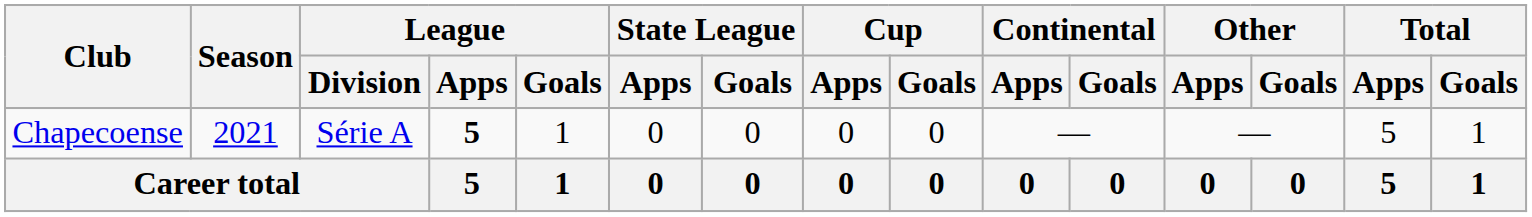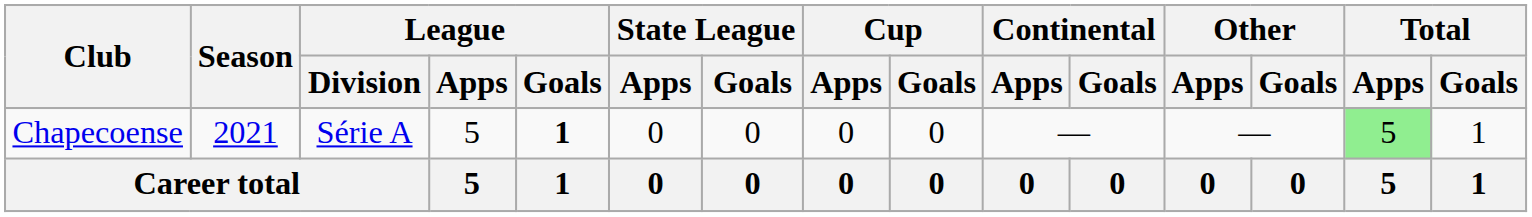(472, 132) bold -> (472, 132) normal
(562, 132) normal -> (562, 132) bold
(1388, 132) no background -> (1388, 132) lightgreen background
